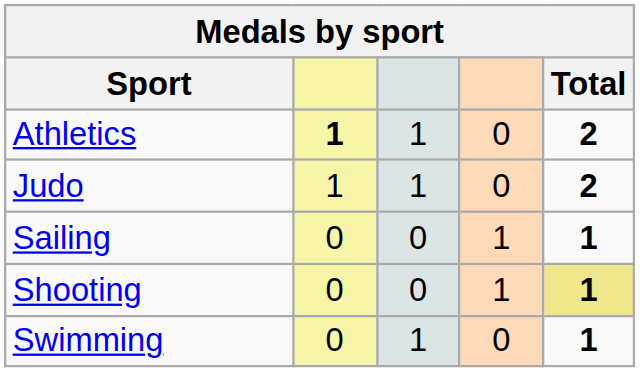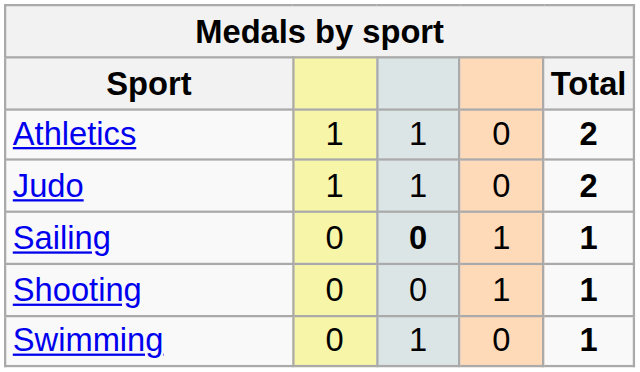(335, 135) bold -> (335, 135) normal
(418, 238) normal -> (418, 238) bold
(589, 290) khaki background -> (589, 290) no background
